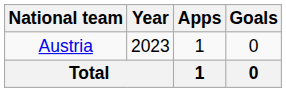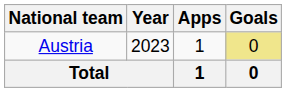(254, 45) no background -> (254, 45) khaki background
